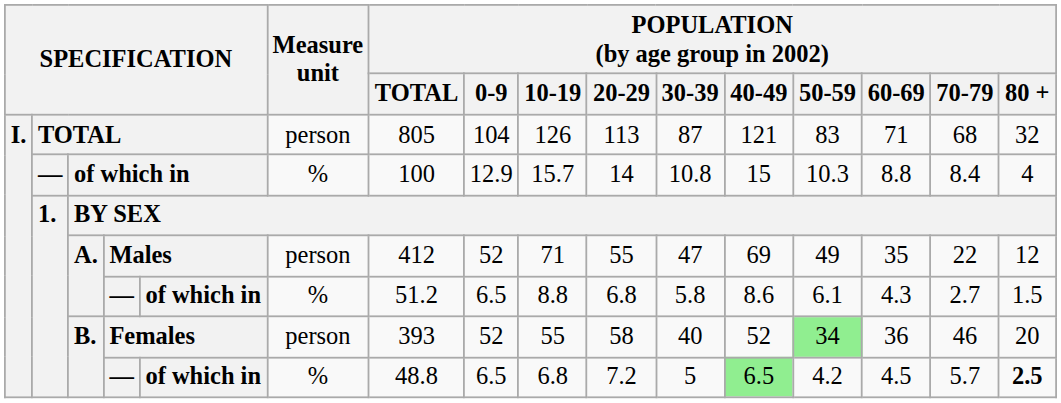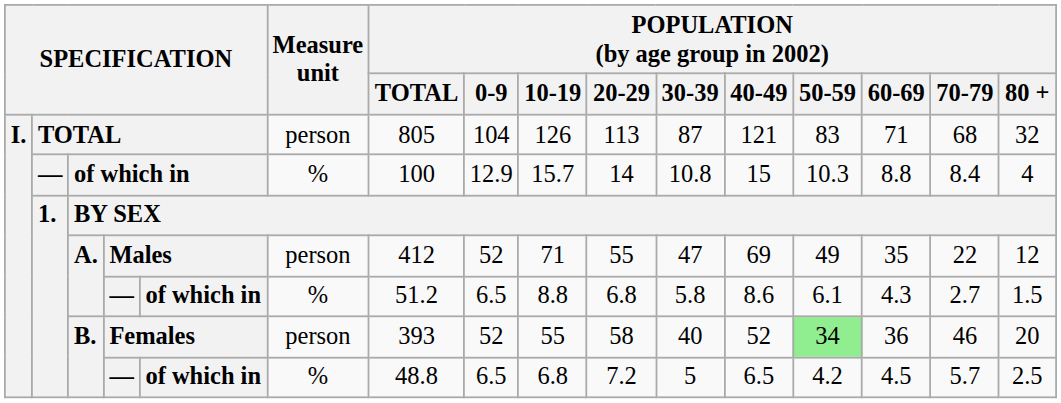(759, 376) lightgreen background -> (759, 376) no background
(1027, 376) bold -> (1027, 376) normal
